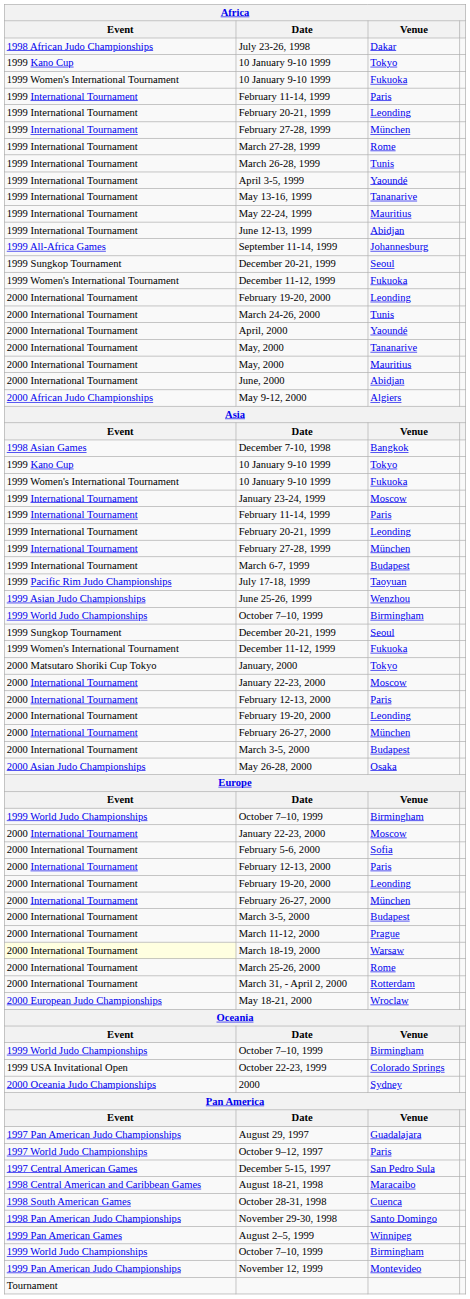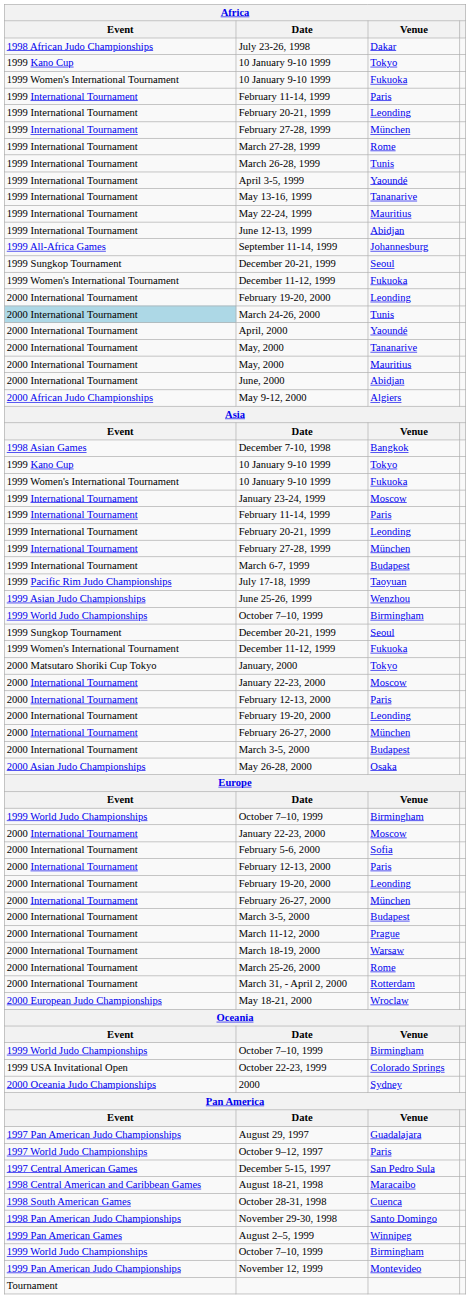(72, 314) no background -> (72, 314) lightblue background
(72, 950) lightyellow background -> (72, 950) no background
